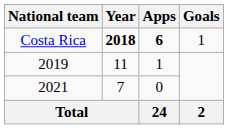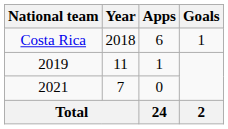(121, 40) bold -> (121, 40) normal
(159, 40) bold -> (159, 40) normal
